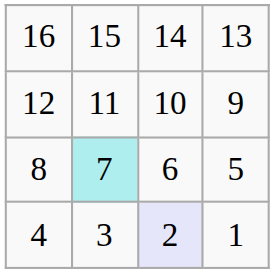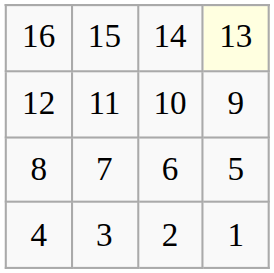(236, 37) no background -> (236, 37) lightyellow background
(104, 168) paleturquoise background -> (104, 168) no background
(170, 234) lavender background -> (170, 234) no background
